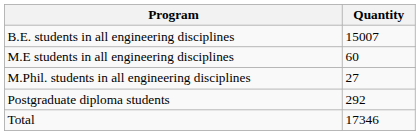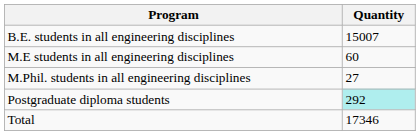(356, 99) no background -> (356, 99) paleturquoise background
